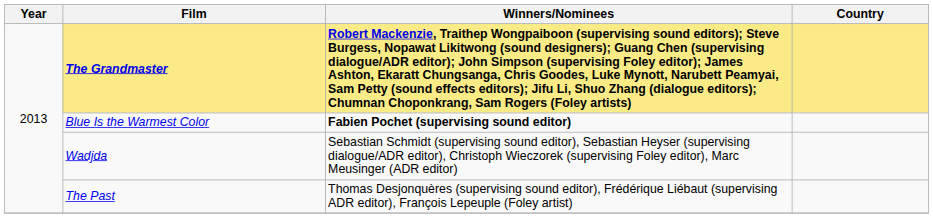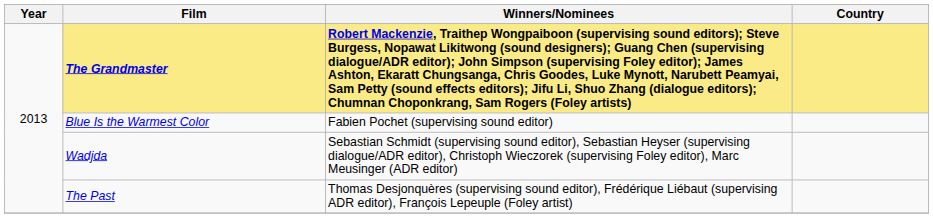(450, 122) bold -> (440, 122) normal
